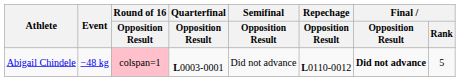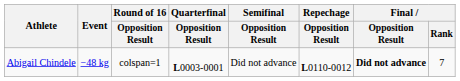(140, 62) pink background -> (140, 62) no background
(442, 62) 5 -> (442, 62) 7
